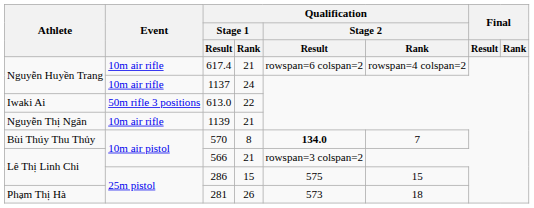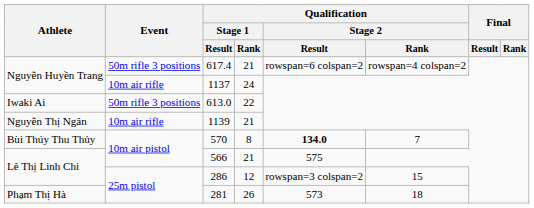(136, 66) 10m air rifle -> (154, 66) 50m rifle 3 positions
(314, 158) rowspan=3 colspan=2 -> (314, 158) 575
(249, 176) 15 -> (249, 176) 12
(314, 176) 575 -> (314, 176) rowspan=3 colspan=2
